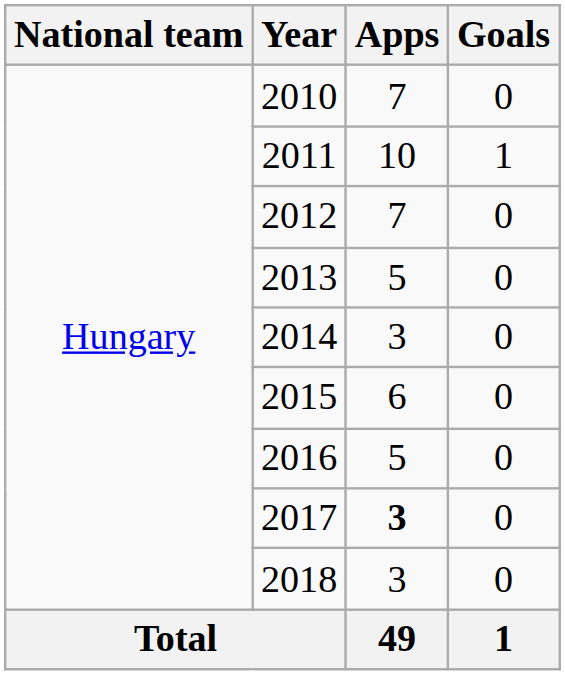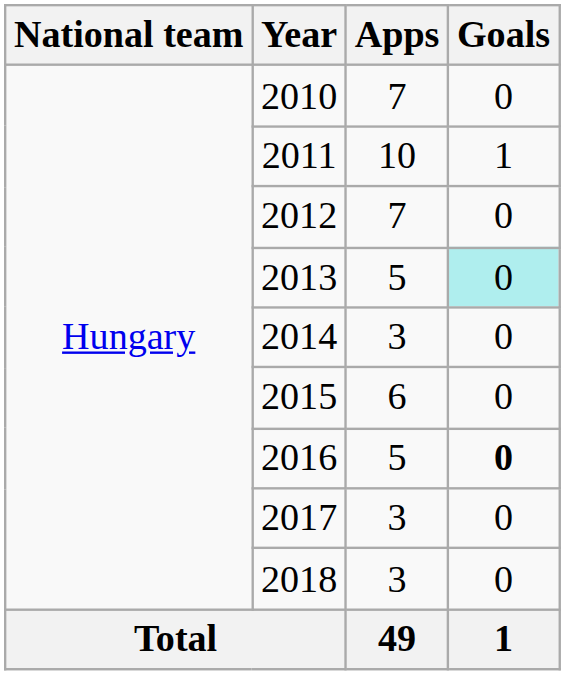(504, 276) no background -> (504, 276) paleturquoise background
(504, 457) normal -> (504, 457) bold
(397, 517) bold -> (397, 517) normal
